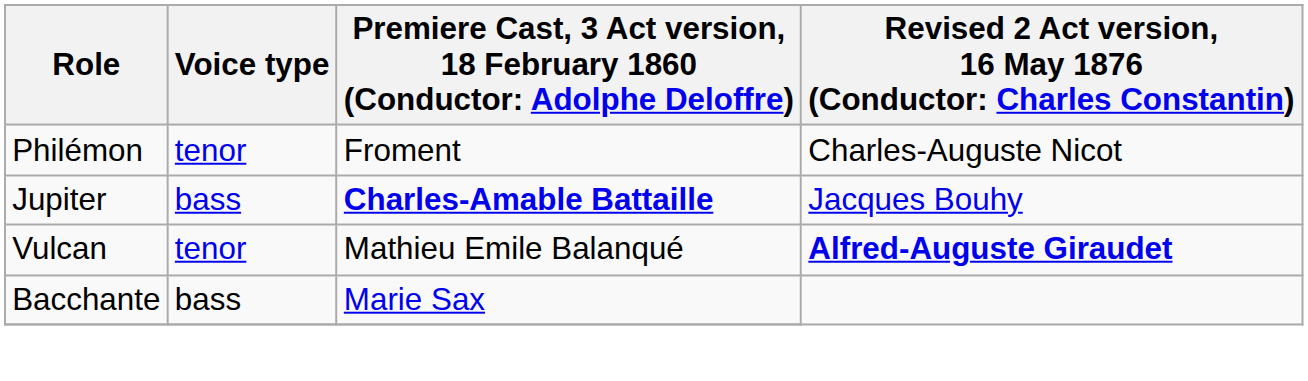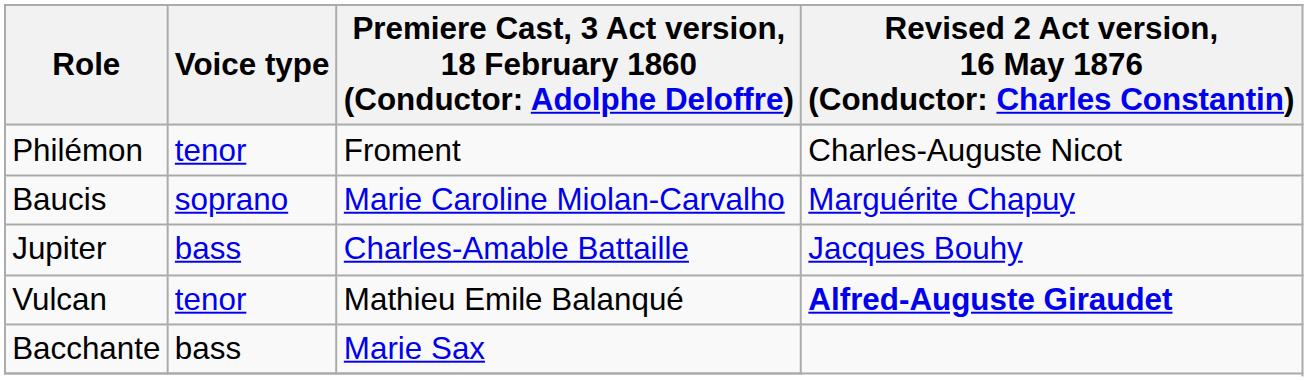+ row: (59, 199)
(529, 199) bold -> (516, 249) normal
